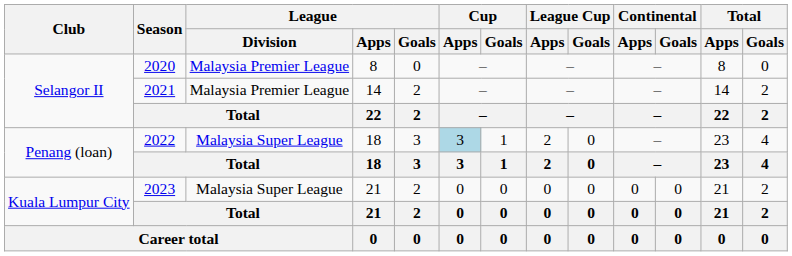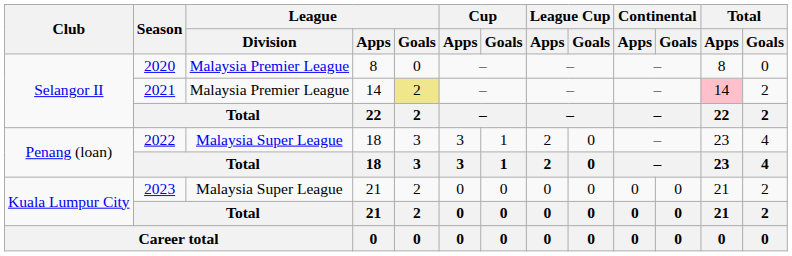(417, 90) no background -> (417, 90) khaki background
(722, 90) no background -> (722, 90) pink background
(460, 139) lightblue background -> (460, 139) no background
